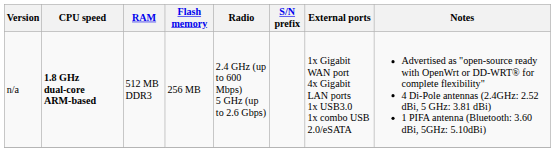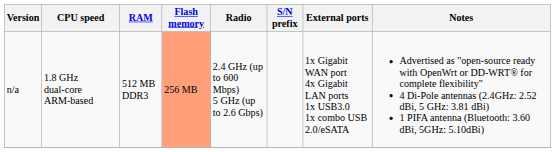(70, 89) bold -> (69, 89) normal
(184, 89) no background -> (181, 89) lightsalmon background
